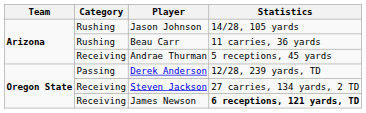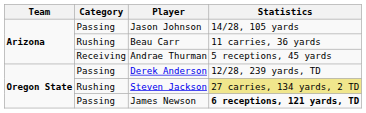(96, 27) Rushing -> (96, 27) Passing
(101, 86) Receiving -> (96, 86) Rushing
(285, 86) no background -> (285, 86) khaki background
(101, 101) Receiving -> (96, 101) Passing
